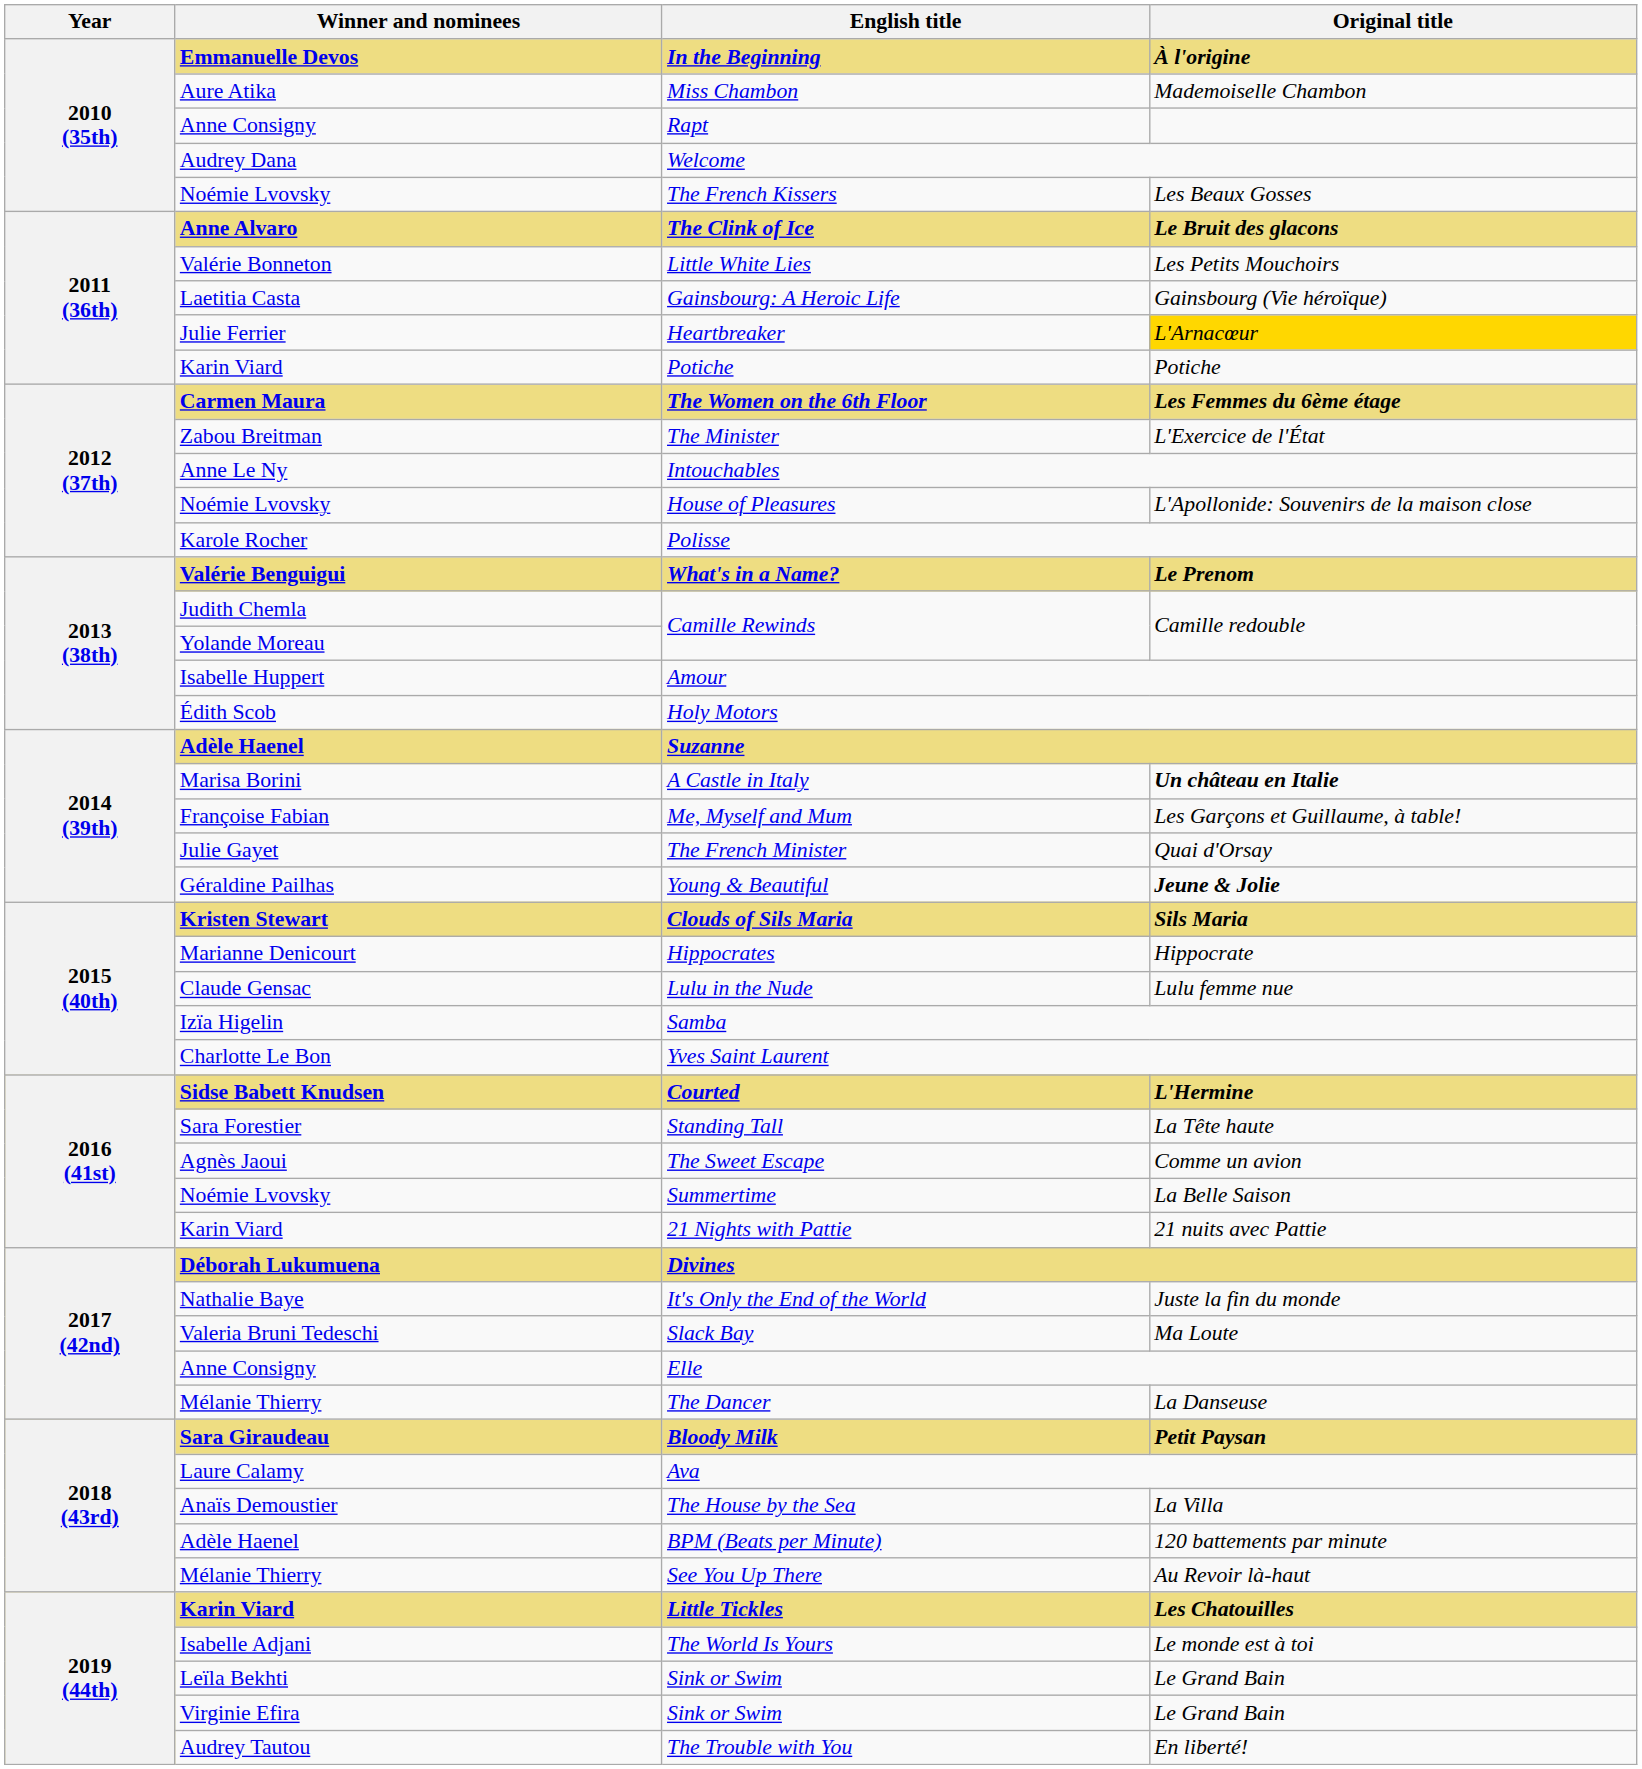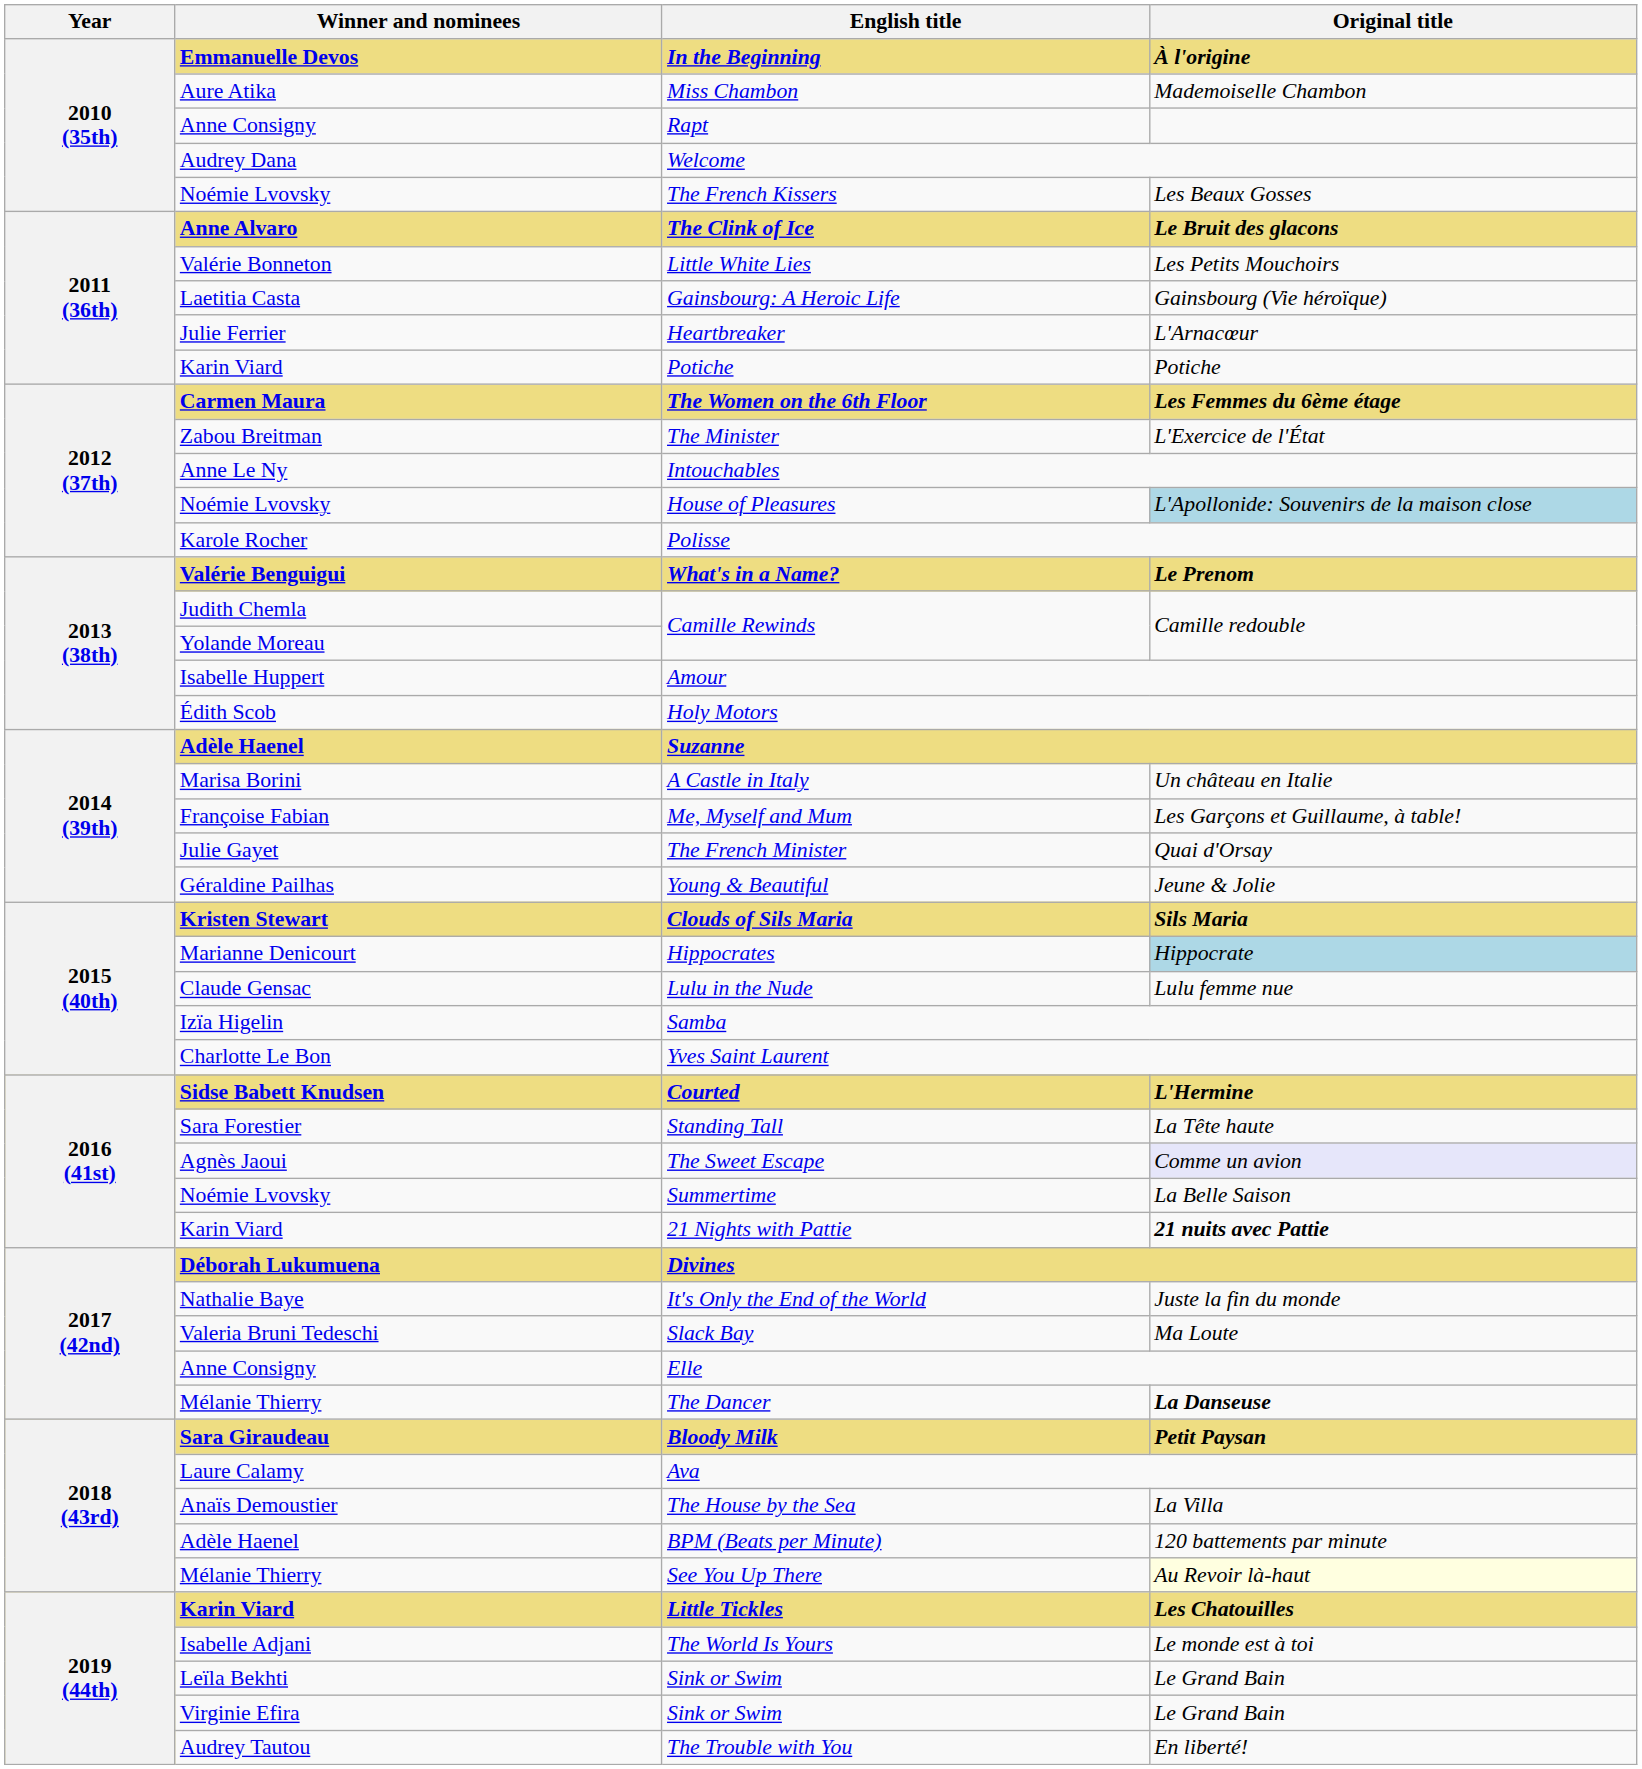(1206, 332) gold background -> (1206, 332) no background
(1343, 504) no background -> (1343, 504) lightblue background
(1246, 780) bold -> (1243, 780) normal
(1217, 884) bold -> (1215, 884) normal
(1204, 953) no background -> (1204, 953) lightblue background
(1228, 1160) no background -> (1228, 1160) lavender background
(1240, 1229) normal -> (1242, 1229) bold
(1211, 1402) normal -> (1213, 1402) bold
(1232, 1574) no background -> (1232, 1574) lightyellow background
